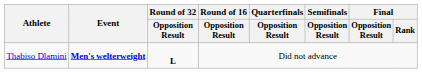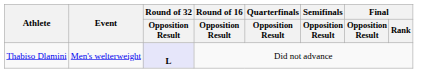(108, 56) bold -> (106, 56) normal
(173, 61) no background -> (169, 61) lavender background
